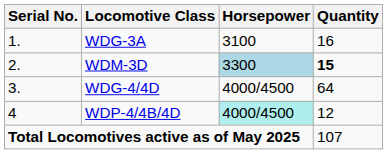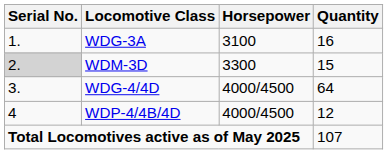(14, 64) no background -> (14, 64) lightgrey background
(239, 64) lightblue background -> (239, 64) no background
(326, 64) bold -> (326, 64) normal
(258, 112) paleturquoise background -> (258, 112) no background
